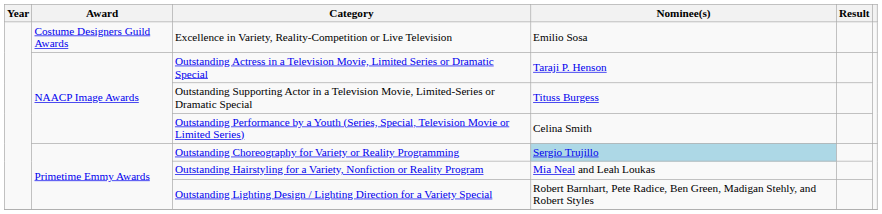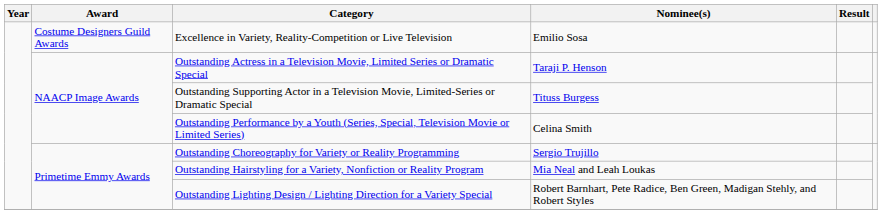(566, 152) lightblue background -> (566, 152) no background
